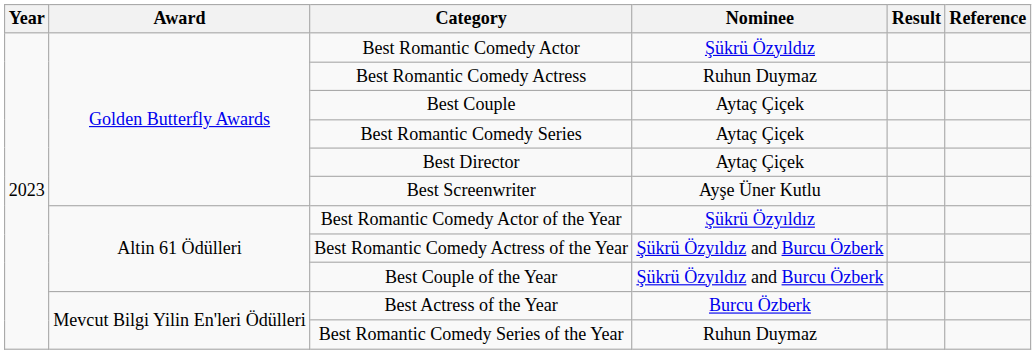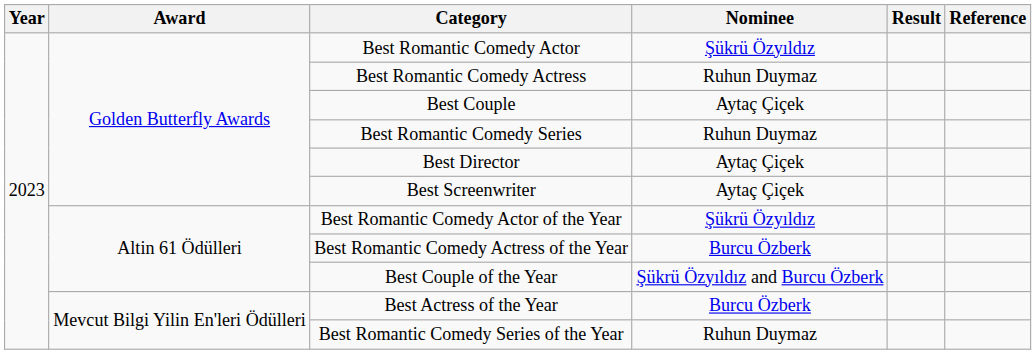(760, 133) Aytaç Çiçek -> (760, 133) Ruhun Duymaz
(760, 190) Ayşe Üner Kutlu -> (760, 190) Aytaç Çiçek
(760, 248) Şükrü Özyıldız and Burcu Özberk -> (760, 248) Burcu Özberk
